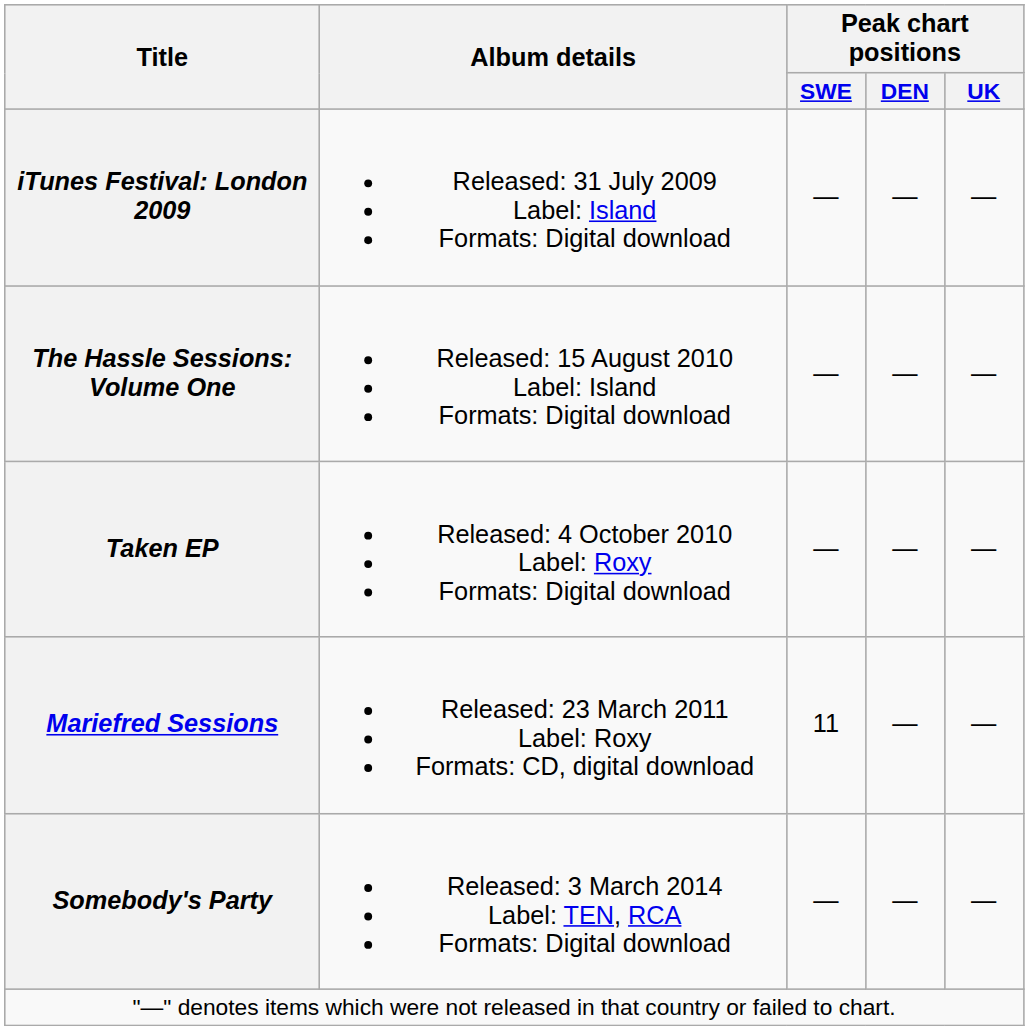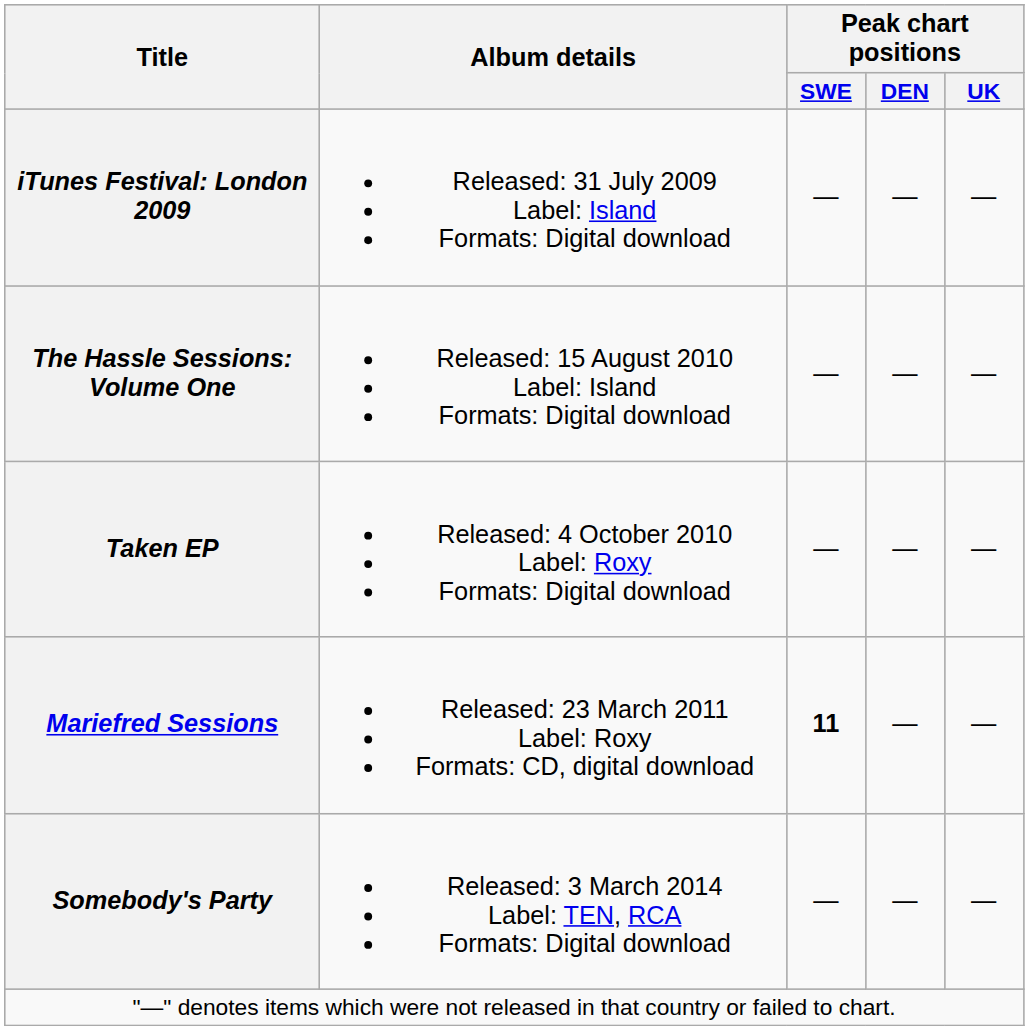(826, 724) normal -> (826, 724) bold
